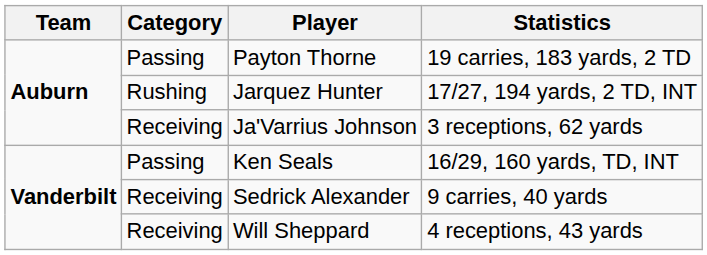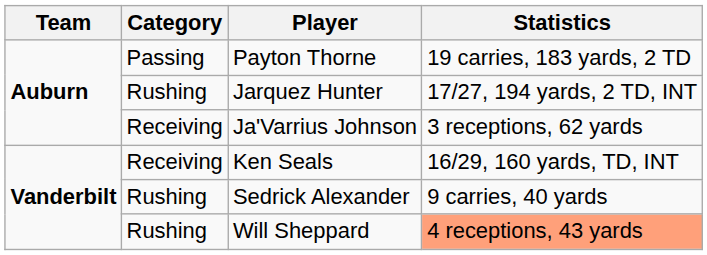(166, 161) Passing -> (175, 161) Receiving
(175, 196) Receiving -> (167, 196) Rushing
(175, 231) Receiving -> (167, 231) Rushing
(535, 231) no background -> (535, 231) lightsalmon background
